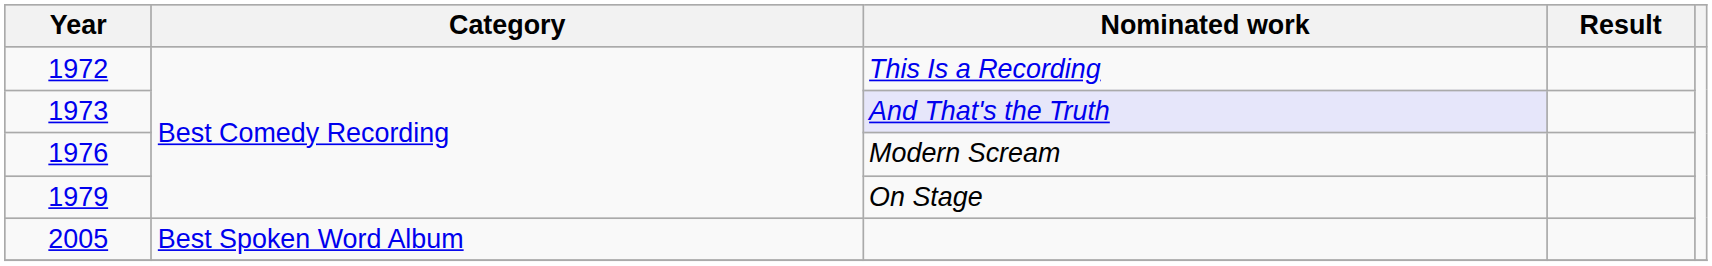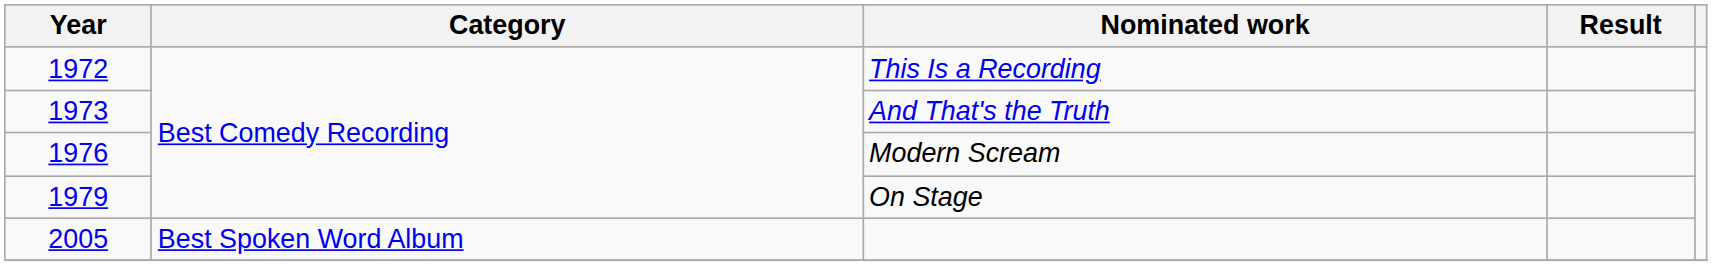(989, 111) lavender background -> (989, 111) no background
